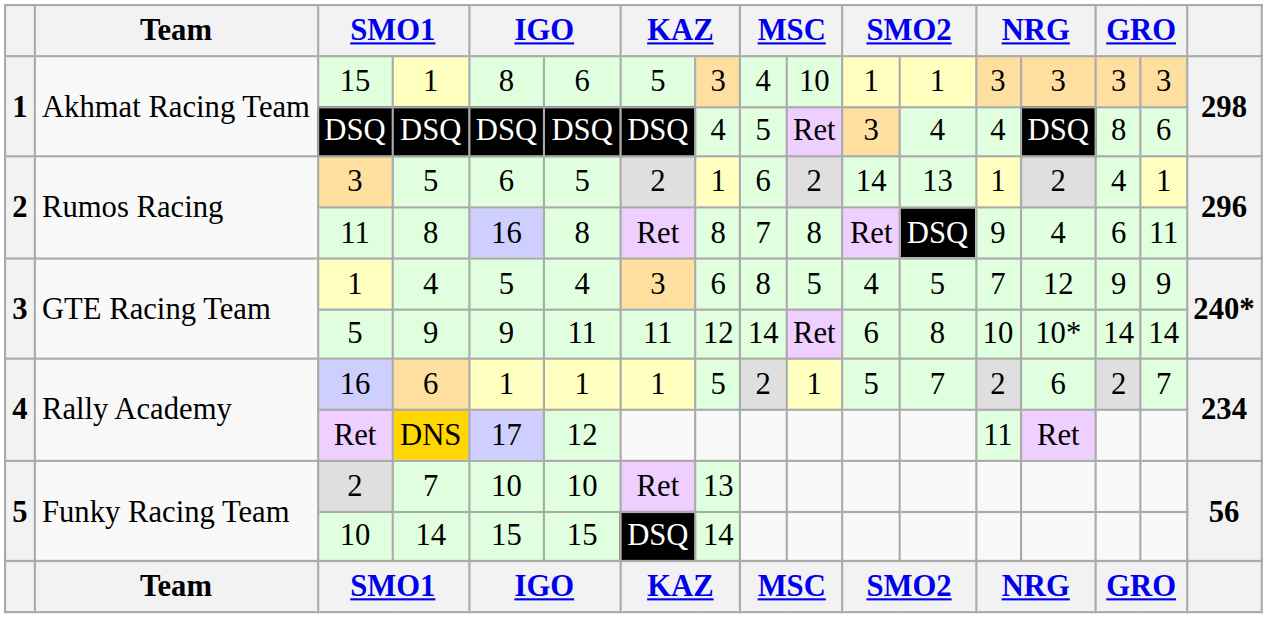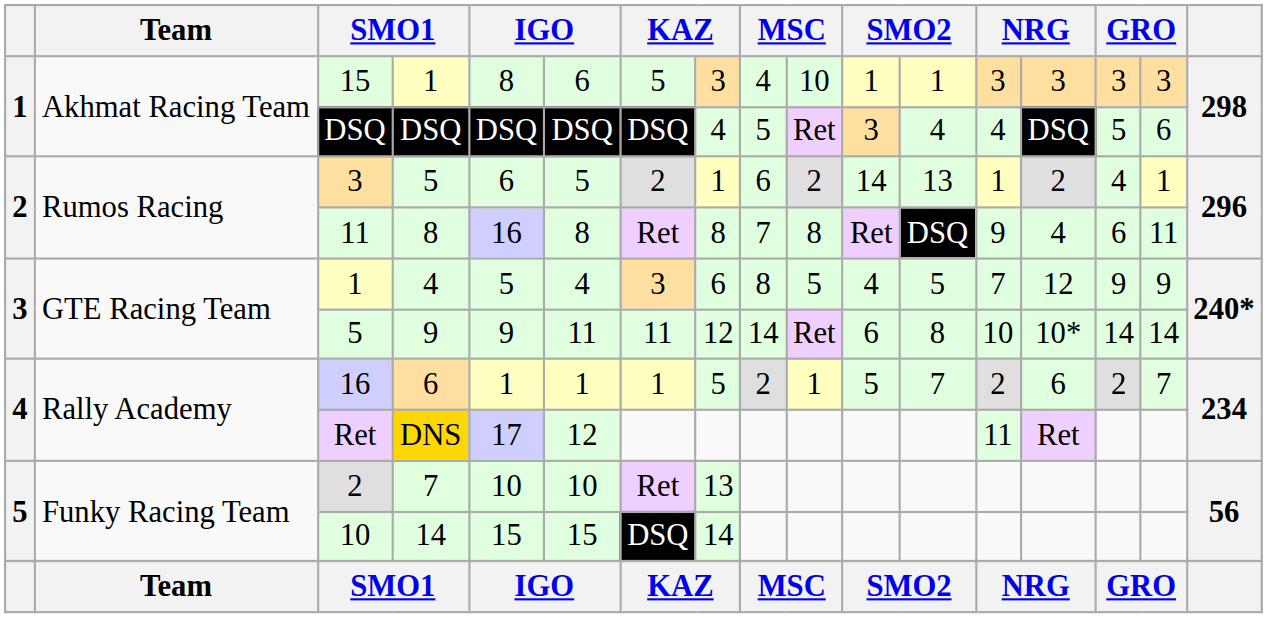(1119, 131) 8 -> (1119, 131) 5
